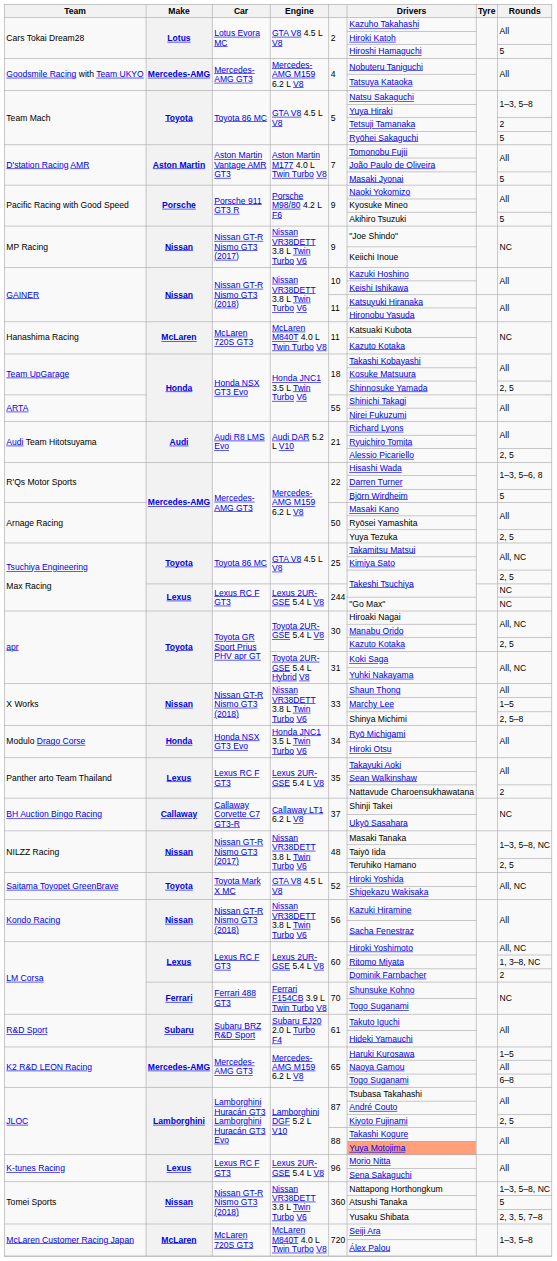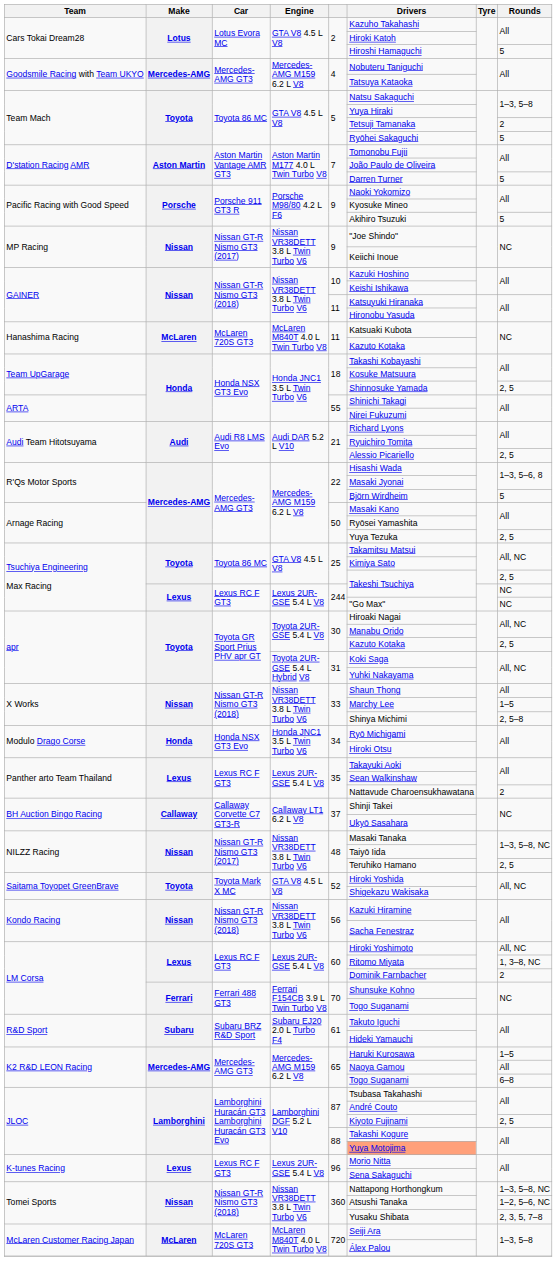(376, 178) Masaki Jyonai -> (376, 178) Darren Turner
(376, 482) Darren Turner -> (376, 482) Masaki Jyonai
(502, 1202) 5 -> (525, 1202) 1–2, 5–6, NC
